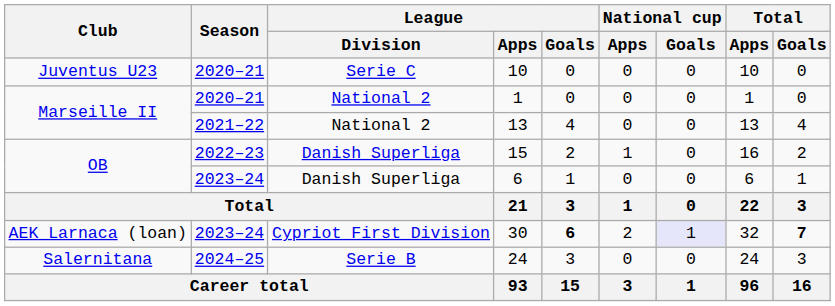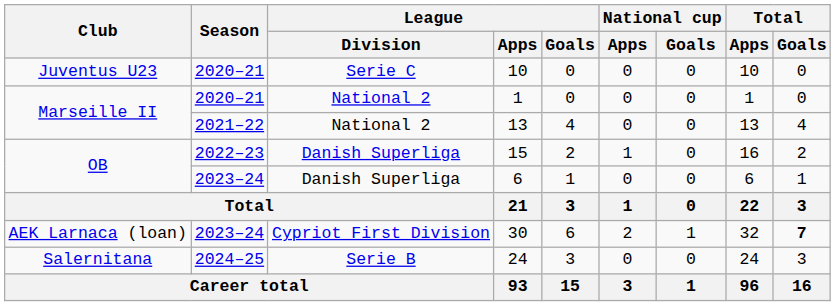(570, 233) bold -> (570, 233) normal
(691, 233) lavender background -> (691, 233) no background
